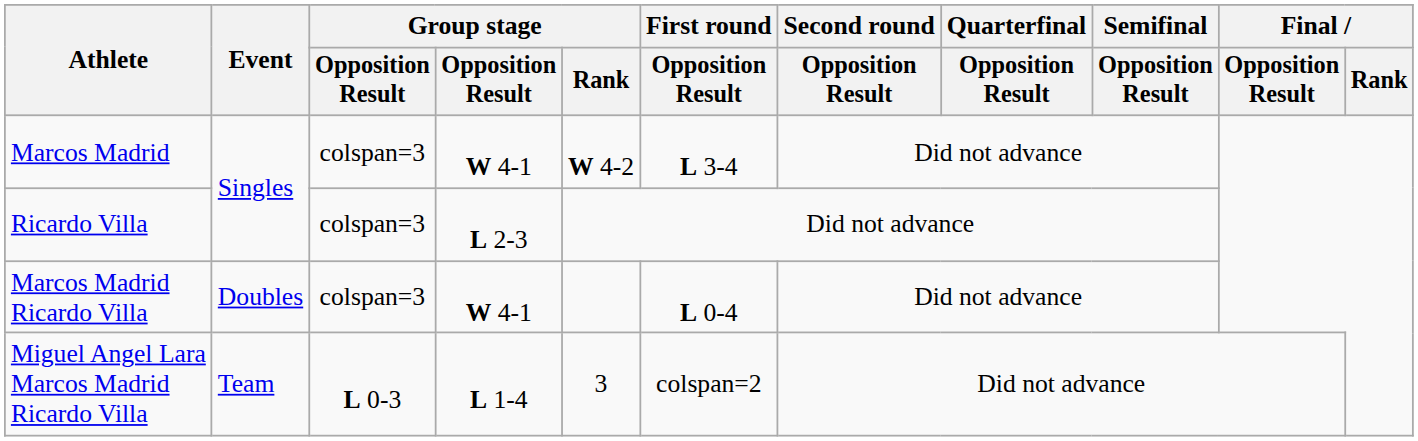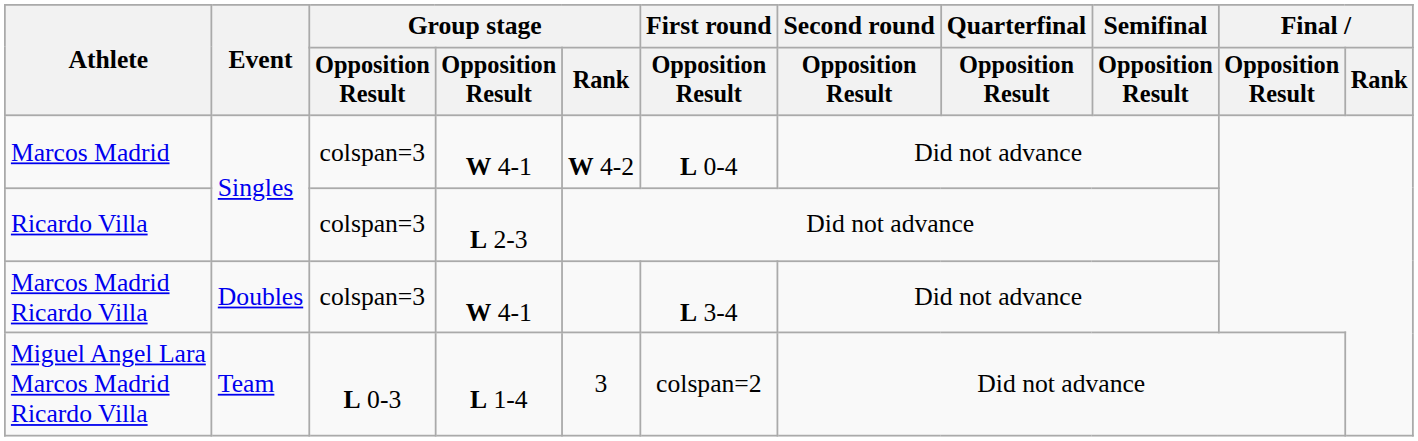(709, 167) L 3-4 -> (709, 167) L 0-4
(709, 312) L 0-4 -> (709, 312) L 3-4
